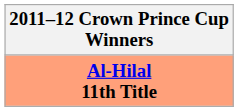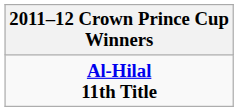(119, 80) lightsalmon background -> (119, 80) no background
